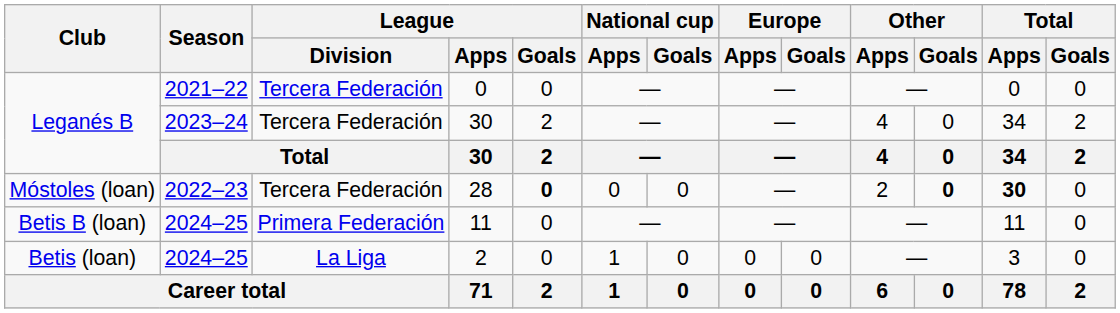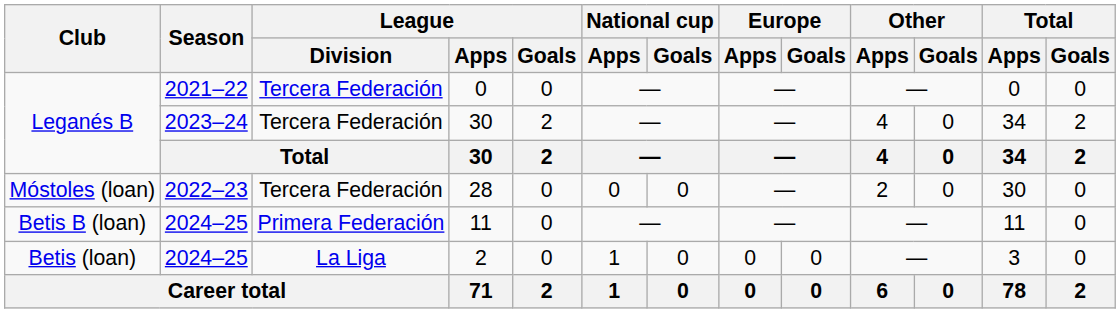(547, 190) bold -> (547, 190) normal
(948, 190) bold -> (948, 190) normal
(1014, 190) bold -> (1014, 190) normal
